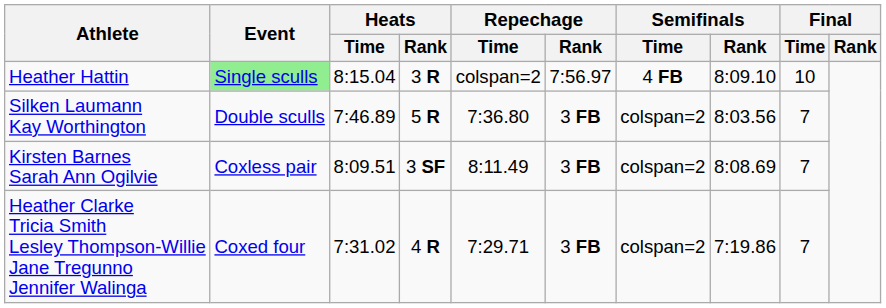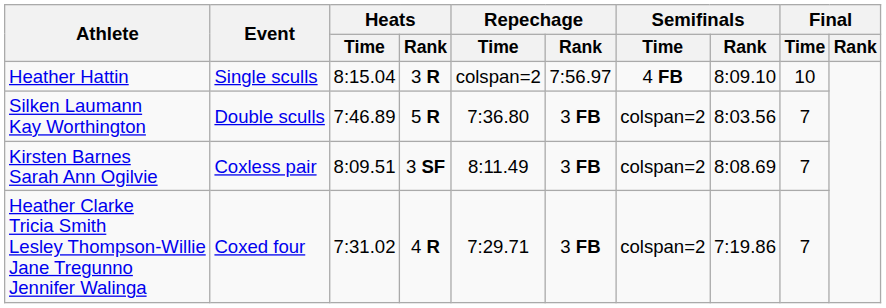(266, 77) lightgreen background -> (266, 77) no background
